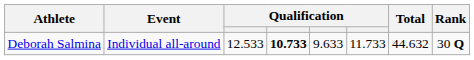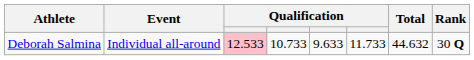(245, 44) no background -> (245, 44) pink background
(288, 44) bold -> (288, 44) normal
